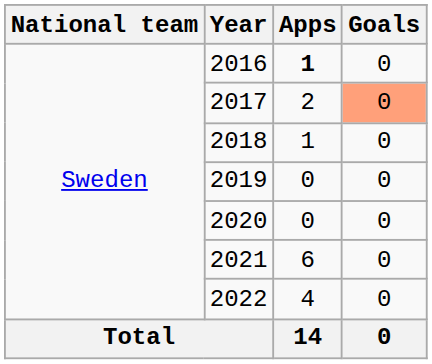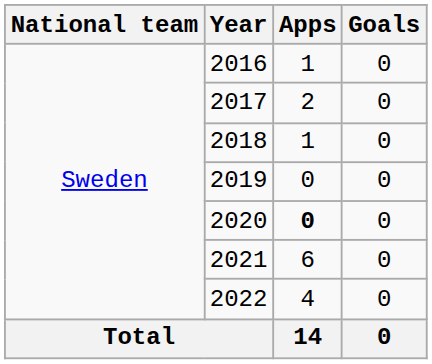(308, 64) bold -> (308, 64) normal
(384, 103) lightsalmon background -> (384, 103) no background
(308, 221) normal -> (308, 221) bold
